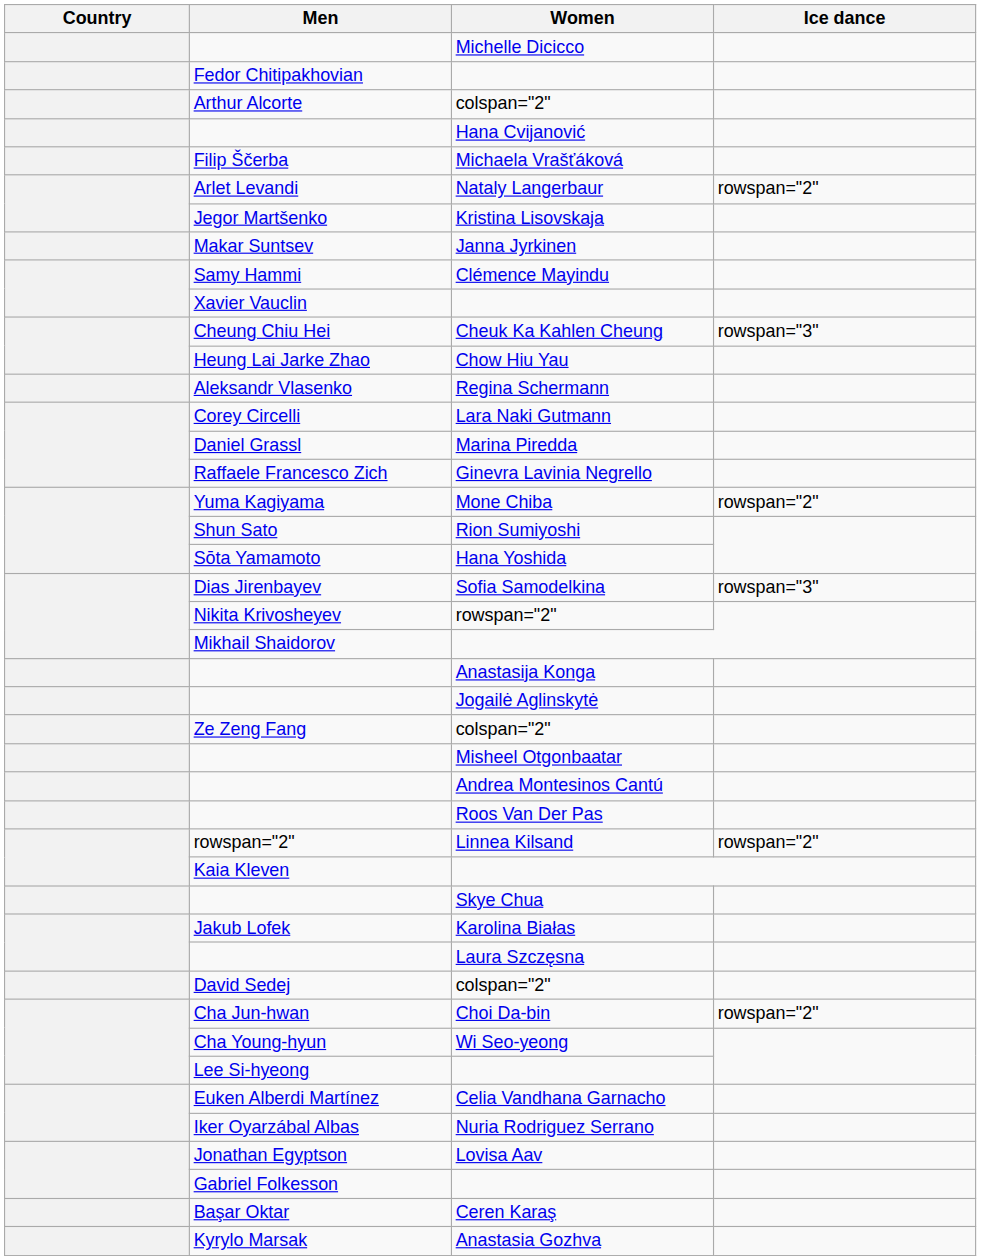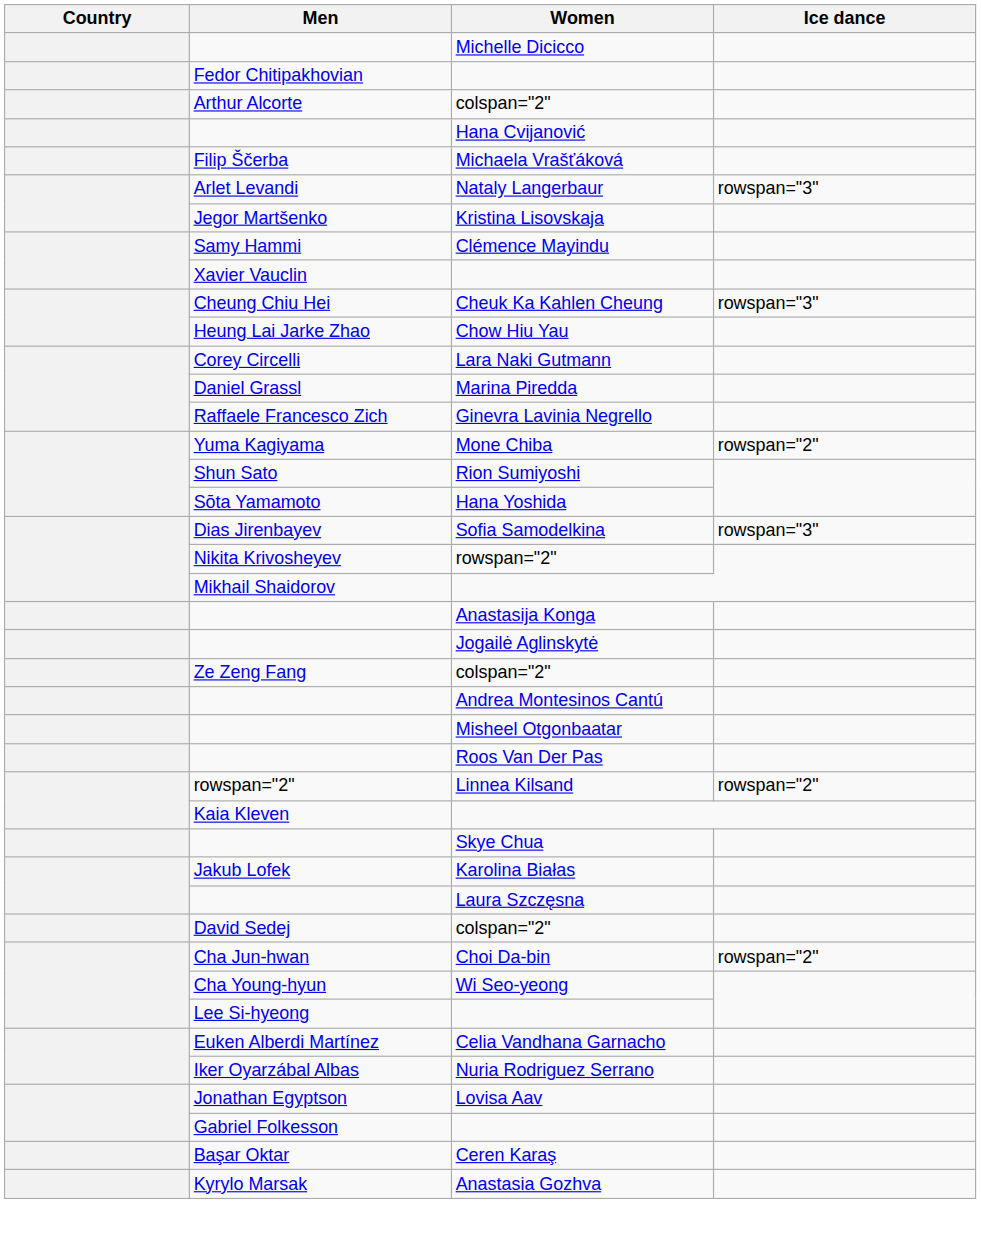(768, 189) rowspan="2" -> (768, 189) rowspan="3"
- row: (253, 246)
- row: (273, 388)
rows swapped: (321, 786) <-> (321, 758)
